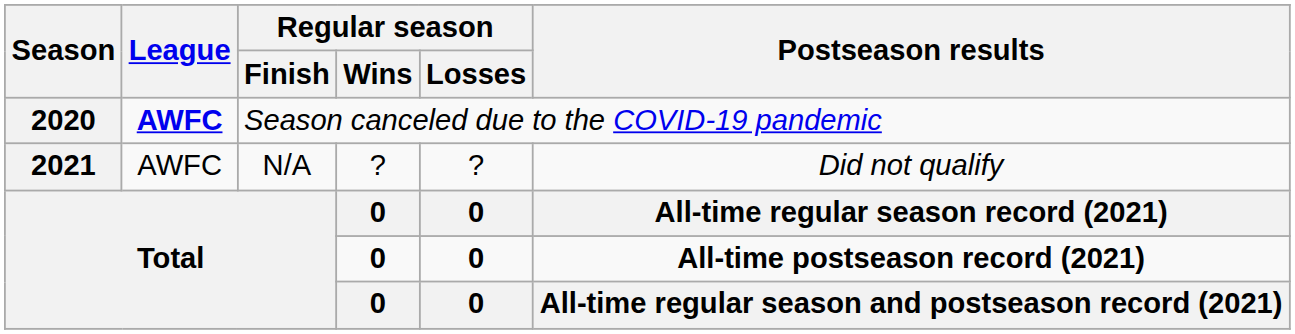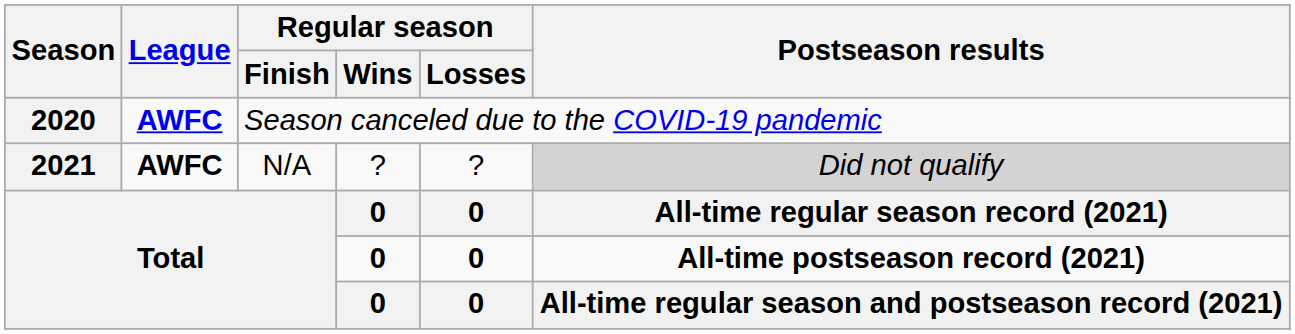(180, 166) normal -> (180, 166) bold
(911, 166) no background -> (911, 166) lightgrey background
